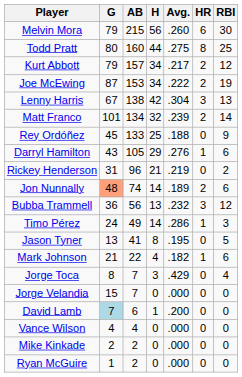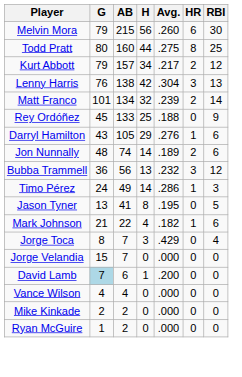- row: (52, 83)
(111, 100) 67 -> (102, 83) 76
- row: (52, 170)
(111, 188) lightsalmon background -> (102, 153) no background
